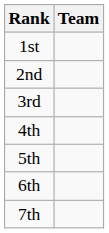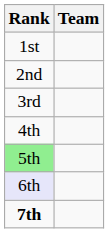(29, 158) no background -> (29, 158) lightgreen background
(29, 185) no background -> (29, 185) lavender background
(29, 213) normal -> (29, 213) bold
